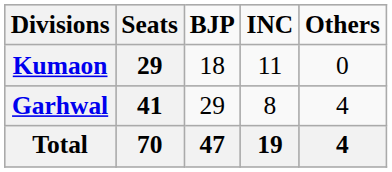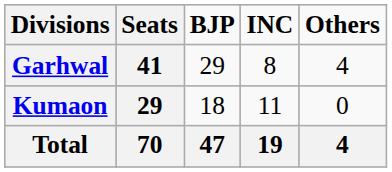rows swapped: (60, 105) <-> (60, 65)
